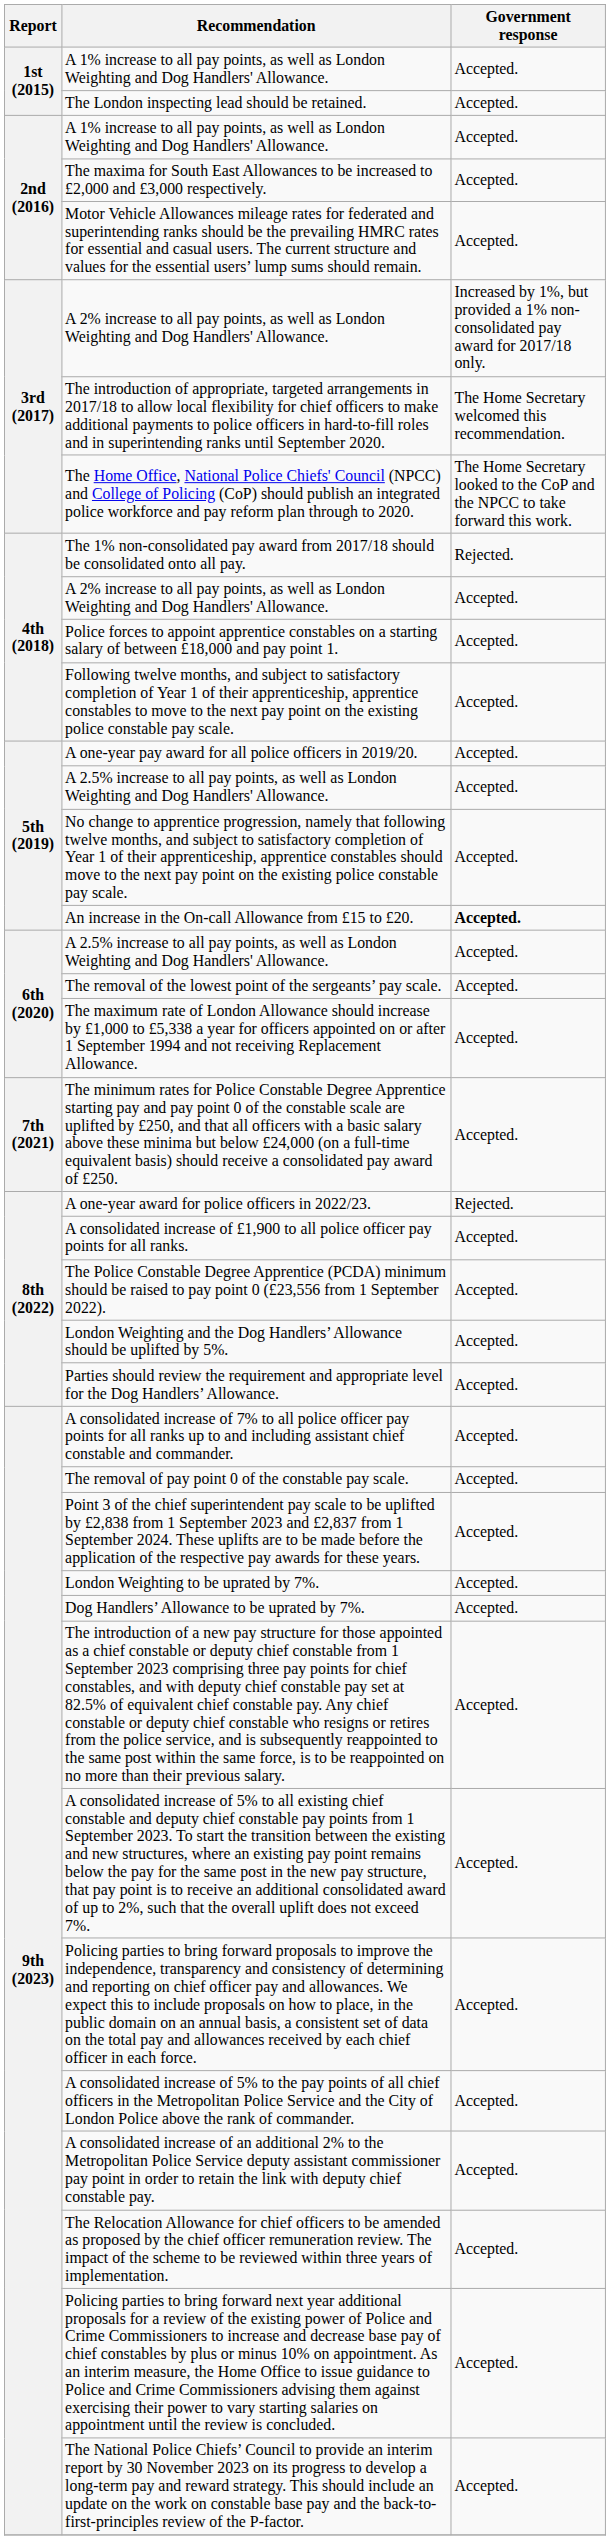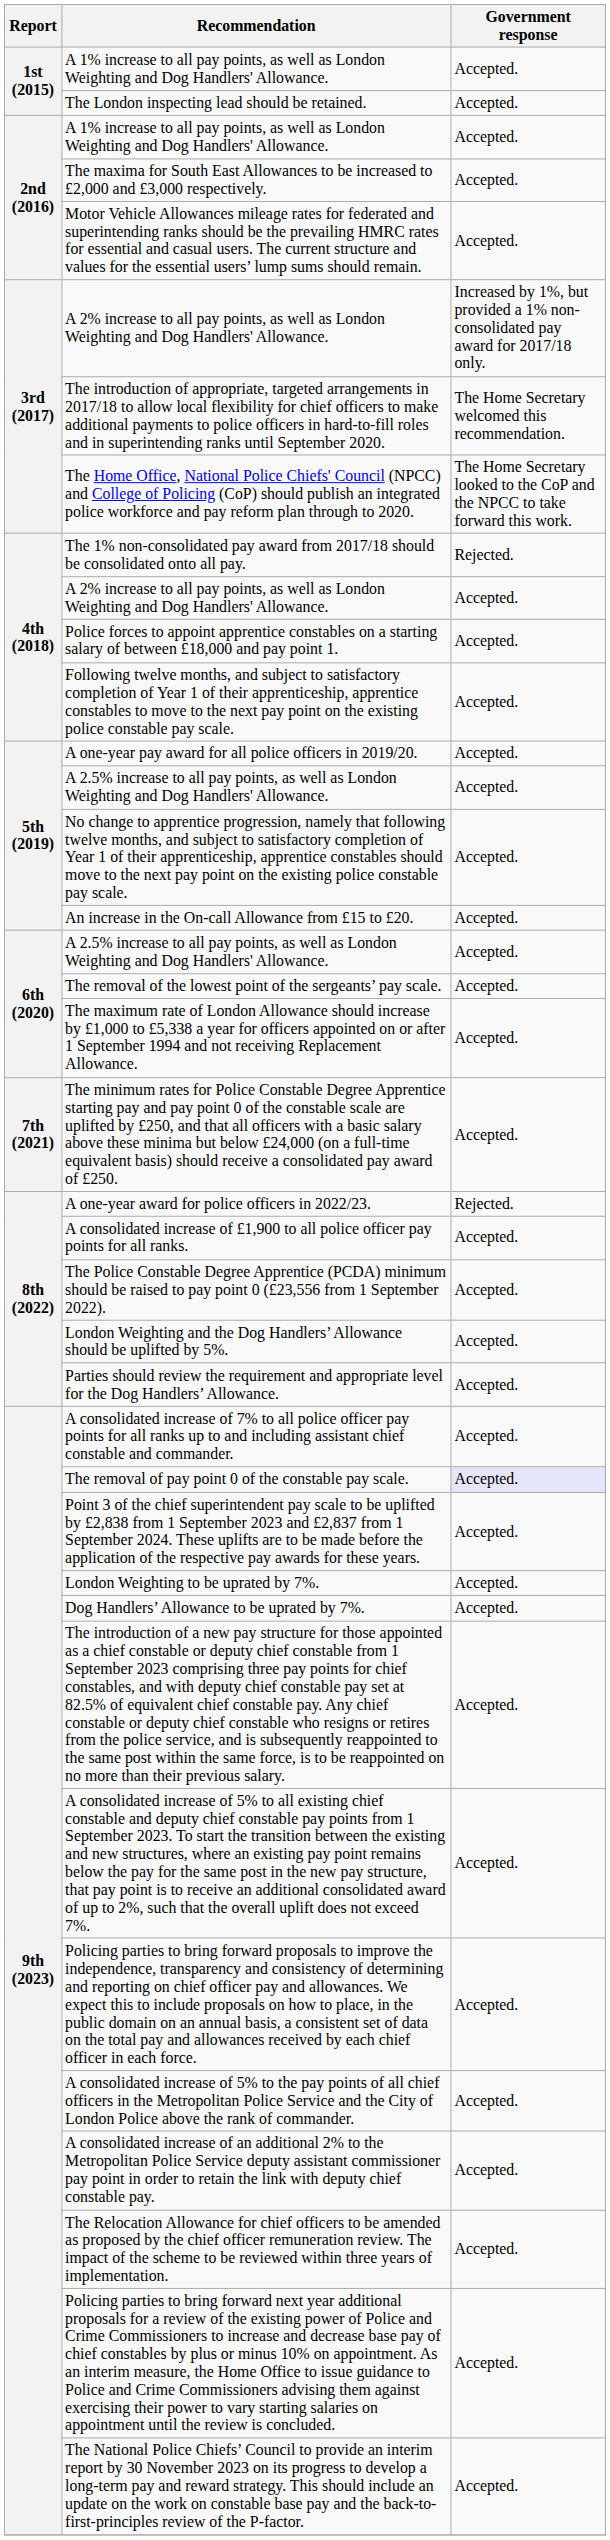(488, 917) bold -> (486, 917) normal
(486, 1479) no background -> (486, 1479) lavender background
